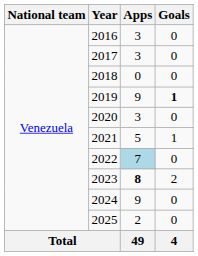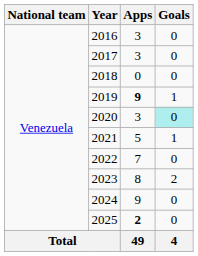(138, 96) normal -> (138, 96) bold
(174, 96) bold -> (174, 96) normal
(174, 117) no background -> (174, 117) paleturquoise background
(138, 158) lightblue background -> (138, 158) no background
(138, 179) bold -> (138, 179) normal
(138, 220) normal -> (138, 220) bold
